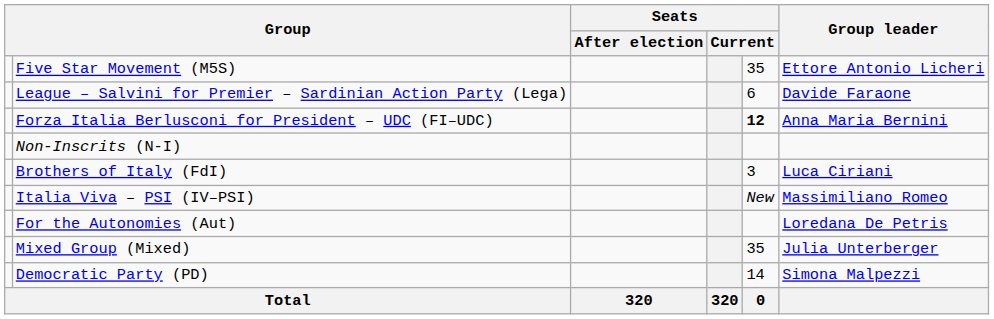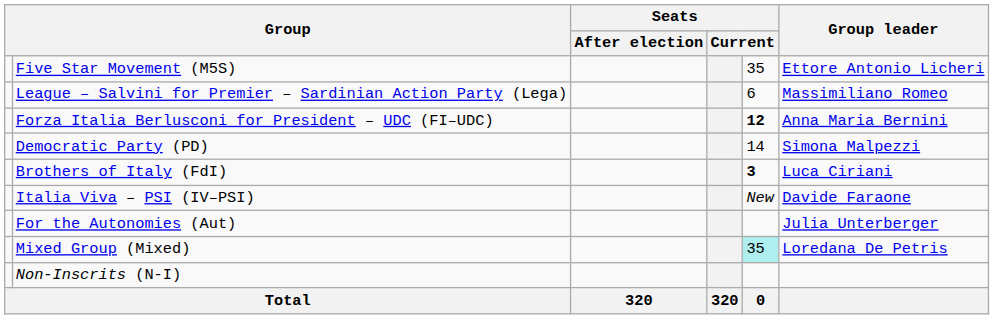(847, 94) Davide Faraone -> (865, 94) Massimiliano Romeo
rows swapped: (112, 275) <-> (98, 146)
(751, 172) normal -> (751, 172) bold
(865, 197) Massimiliano Romeo -> (847, 197) Davide Faraone
(865, 223) Loredana De Petris -> (860, 223) Julia Unterberger
(756, 249) no background -> (756, 249) paleturquoise background
(860, 249) Julia Unterberger -> (865, 249) Loredana De Petris
